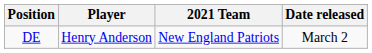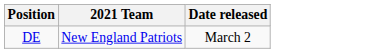- column: (107, 15)
